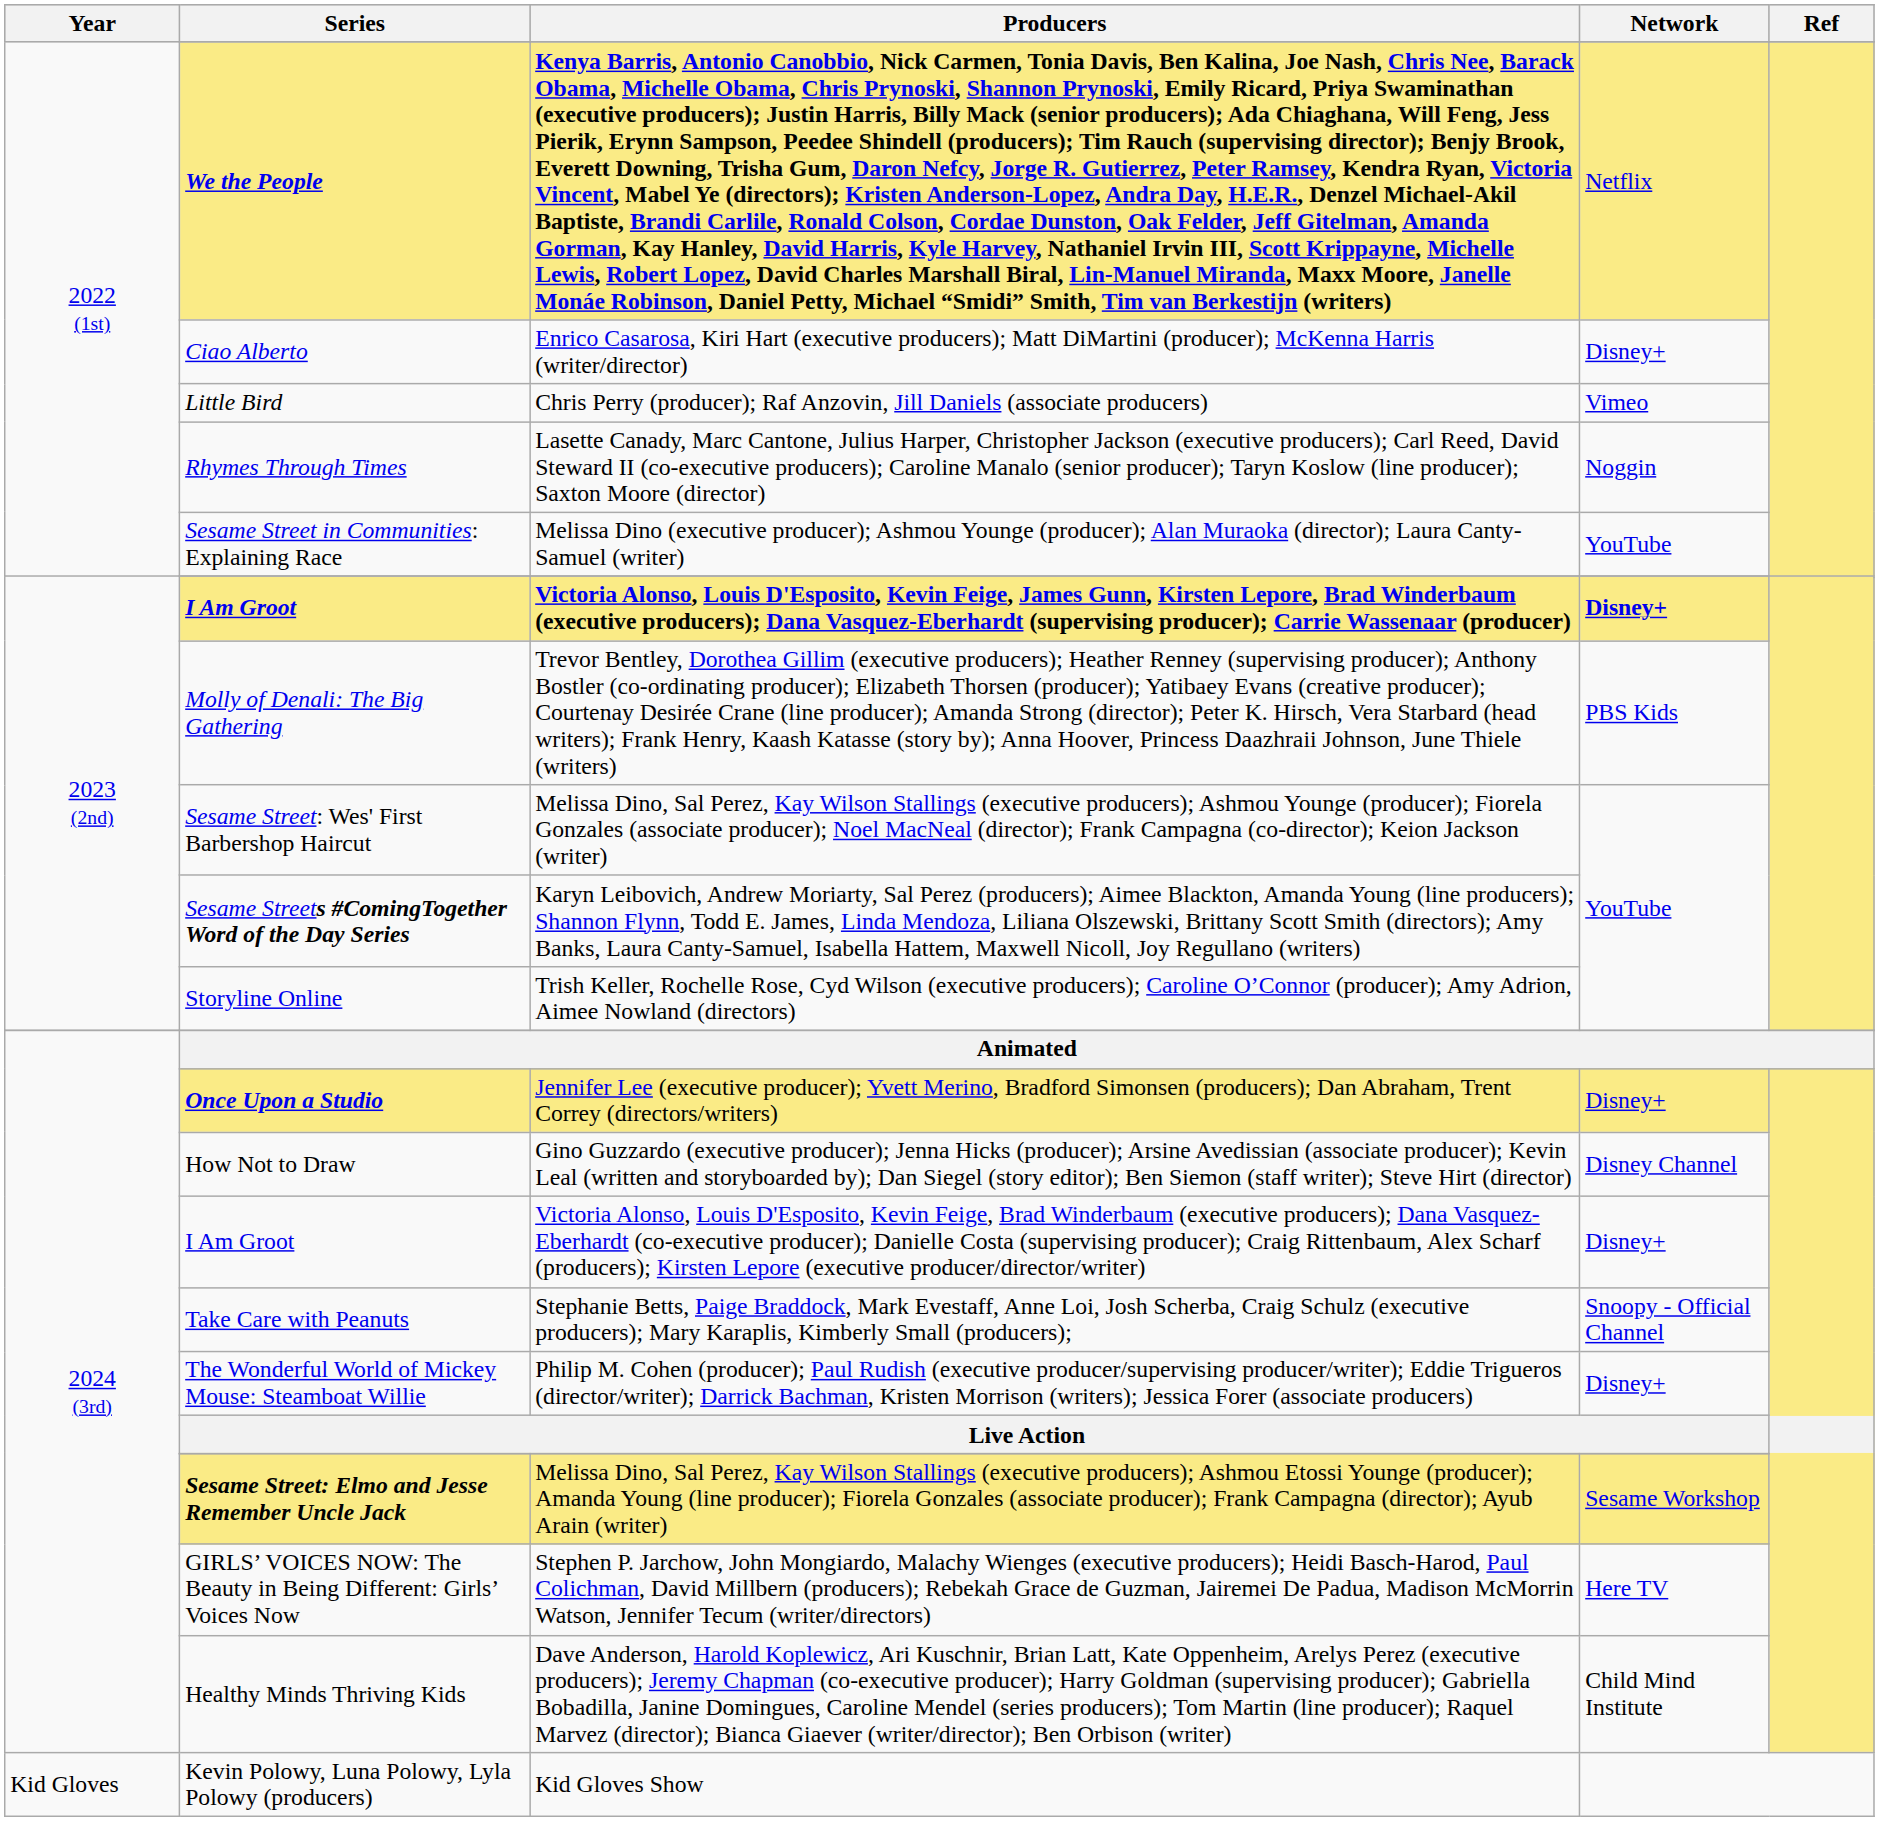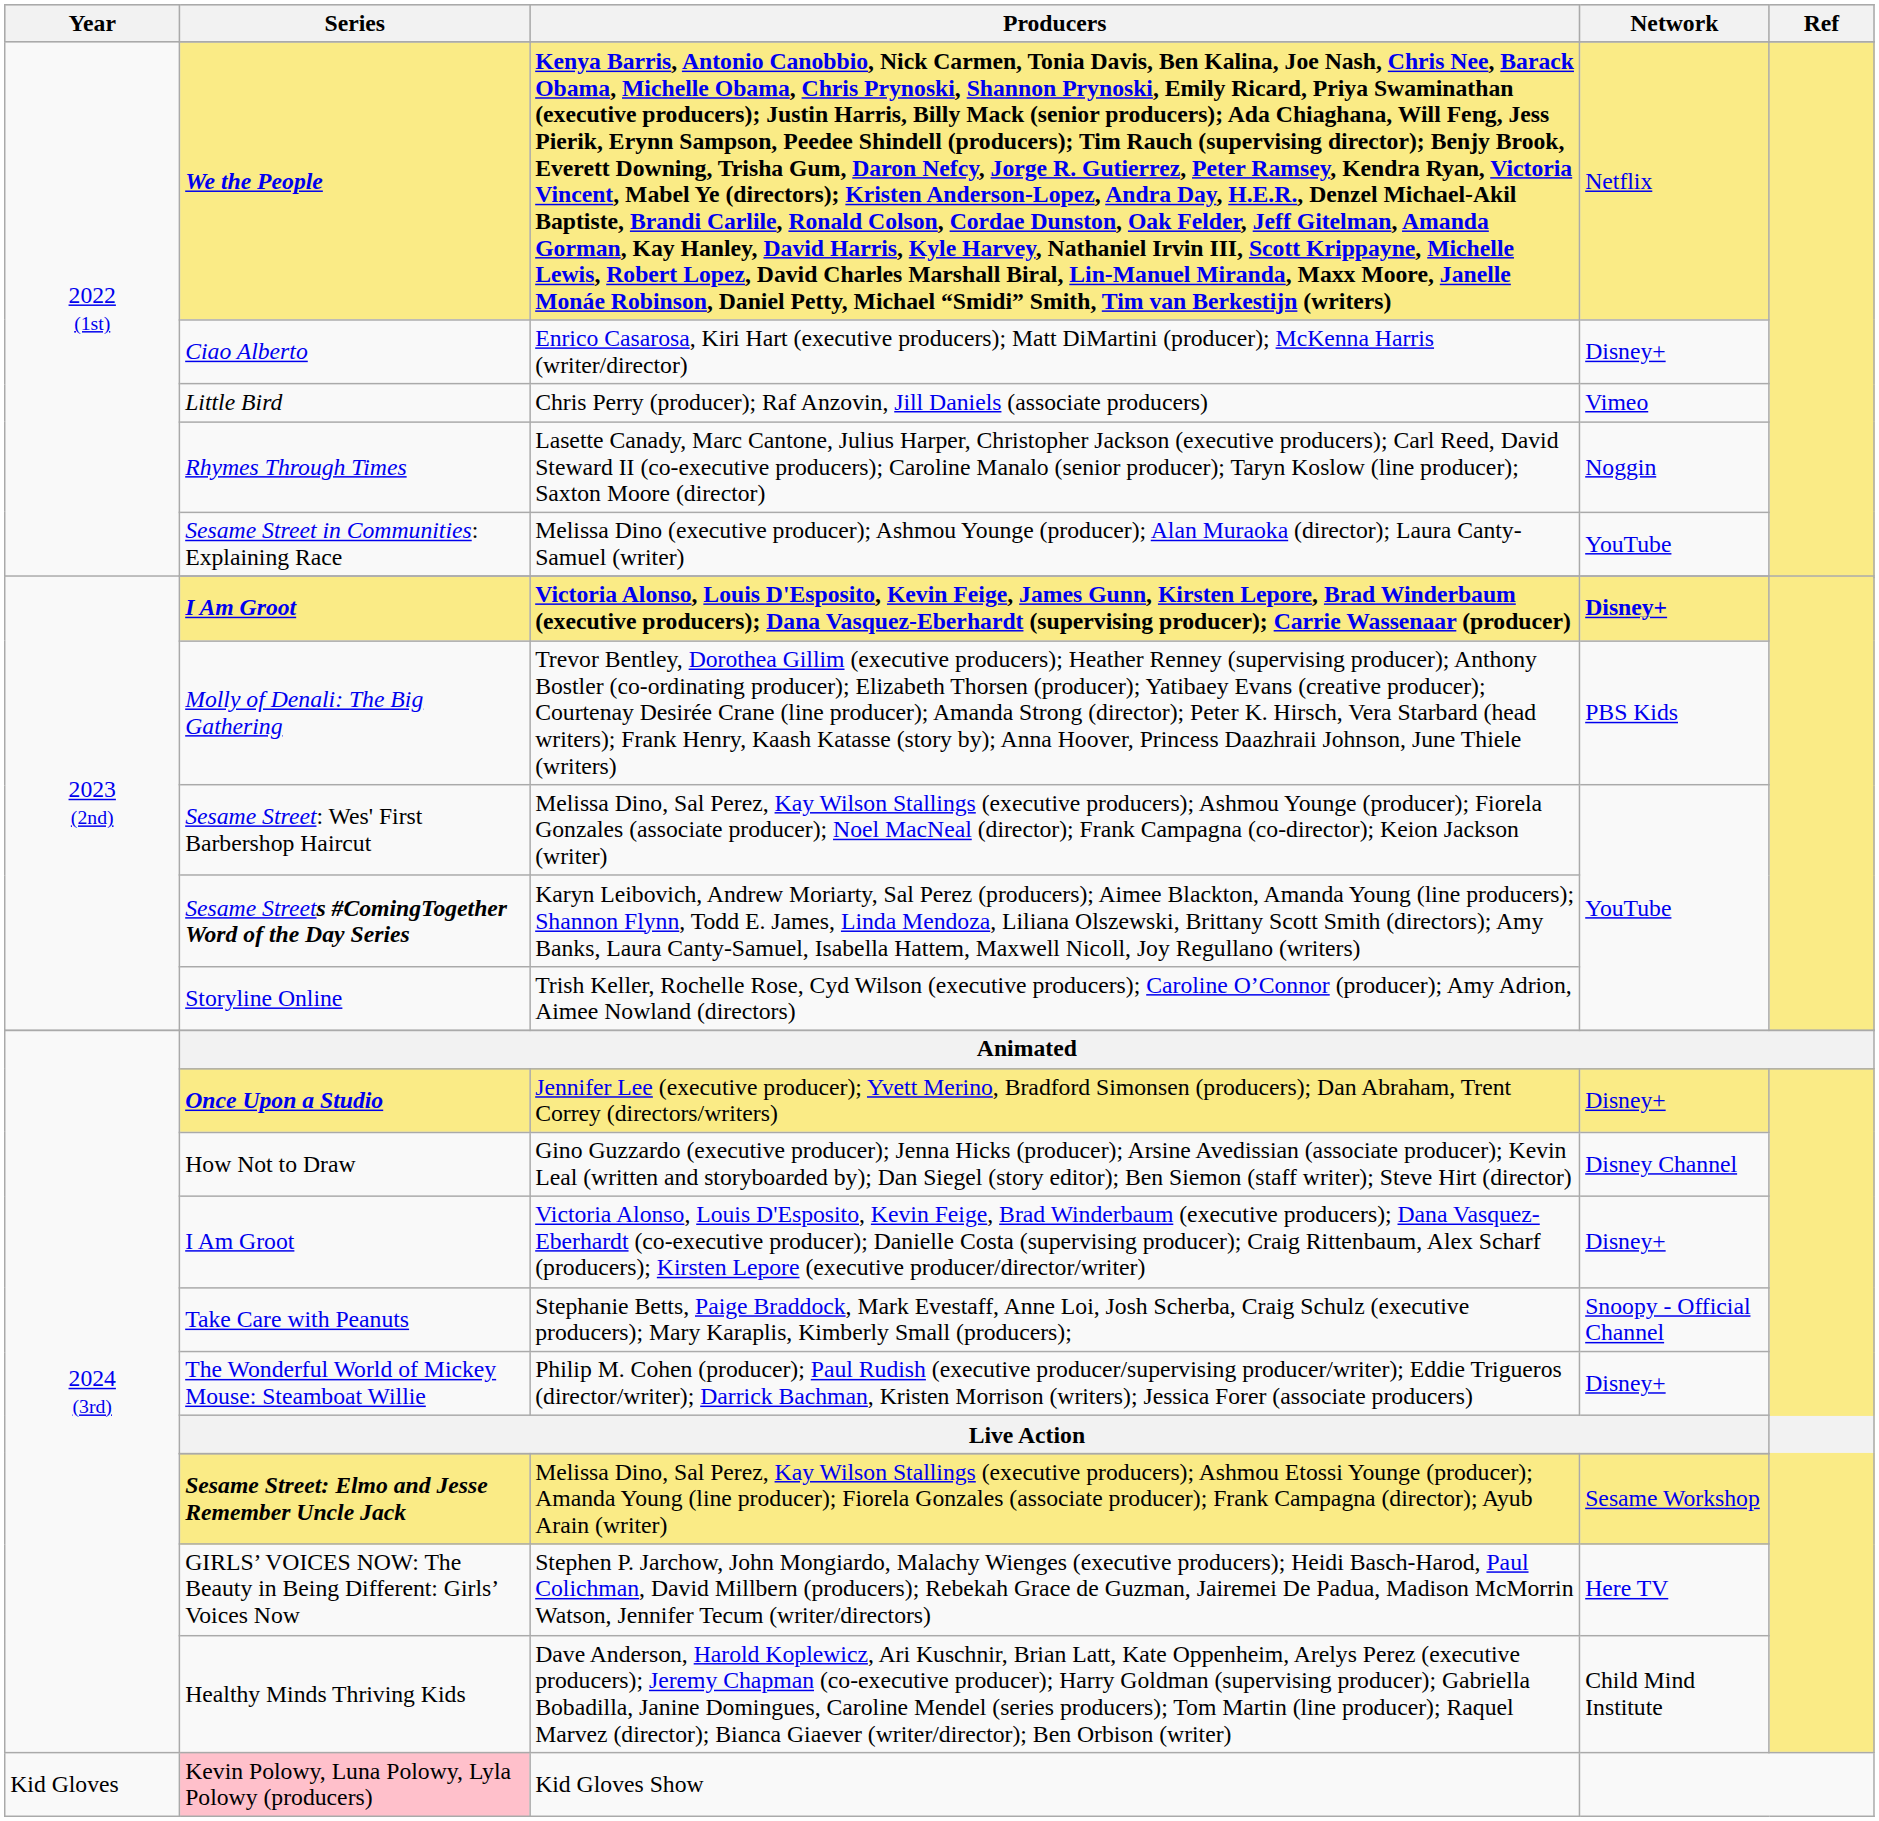(348, 1784) no background -> (348, 1784) pink background
